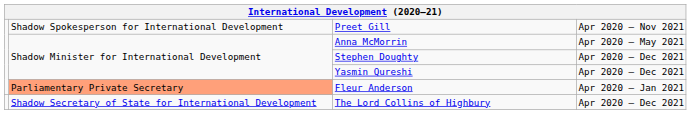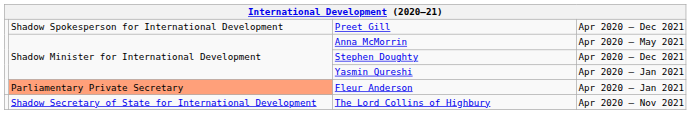(631, 27) Apr 2020 – Nov 2021 -> (631, 27) Apr 2020 – Dec 2021
(631, 72) Apr 2020 – Dec 2021 -> (631, 72) Apr 2020 – Jan 2021
(631, 102) Apr 2020 – Dec 2021 -> (631, 102) Apr 2020 – Nov 2021
